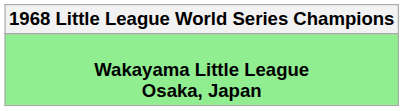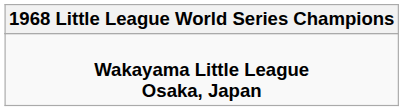(202, 79) lightgreen background -> (202, 79) no background
